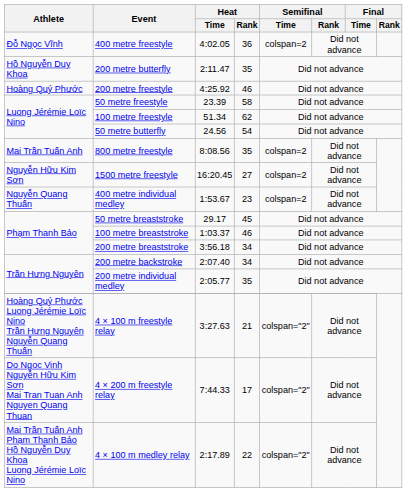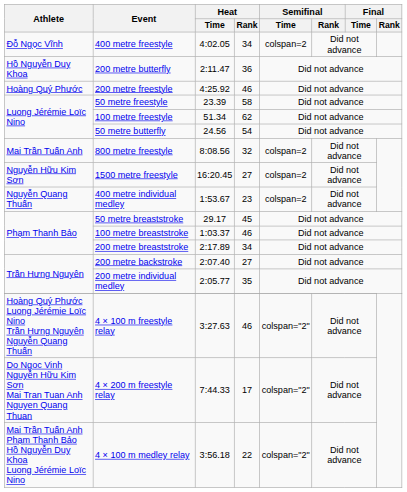(247, 45) 36 -> (247, 45) 34
(247, 69) 35 -> (247, 69) 36
(247, 151) 35 -> (247, 151) 32
(215, 248) 3:56.18 -> (215, 248) 2:17.89
(247, 262) 34 -> (247, 262) 27
(247, 326) 21 -> (247, 326) 46
(215, 456) 2:17.89 -> (215, 456) 3:56.18
